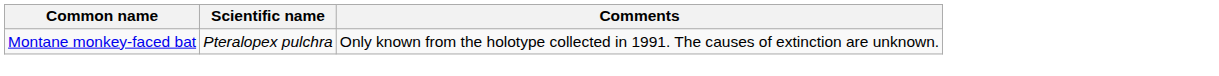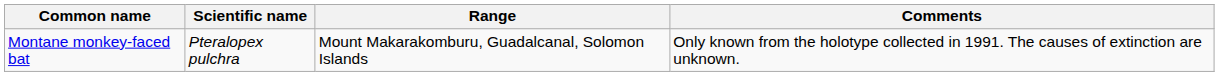+ column: (492, 16)
